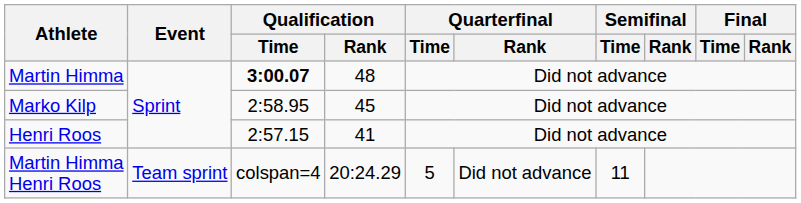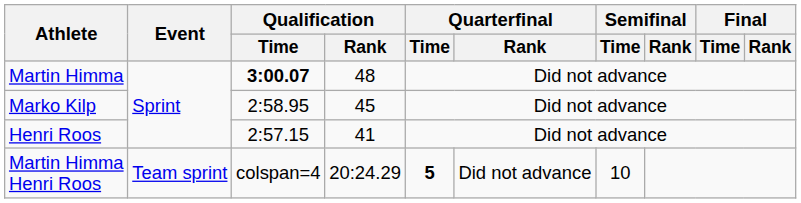(430, 174) normal -> (430, 174) bold
(620, 174) 11 -> (620, 174) 10
